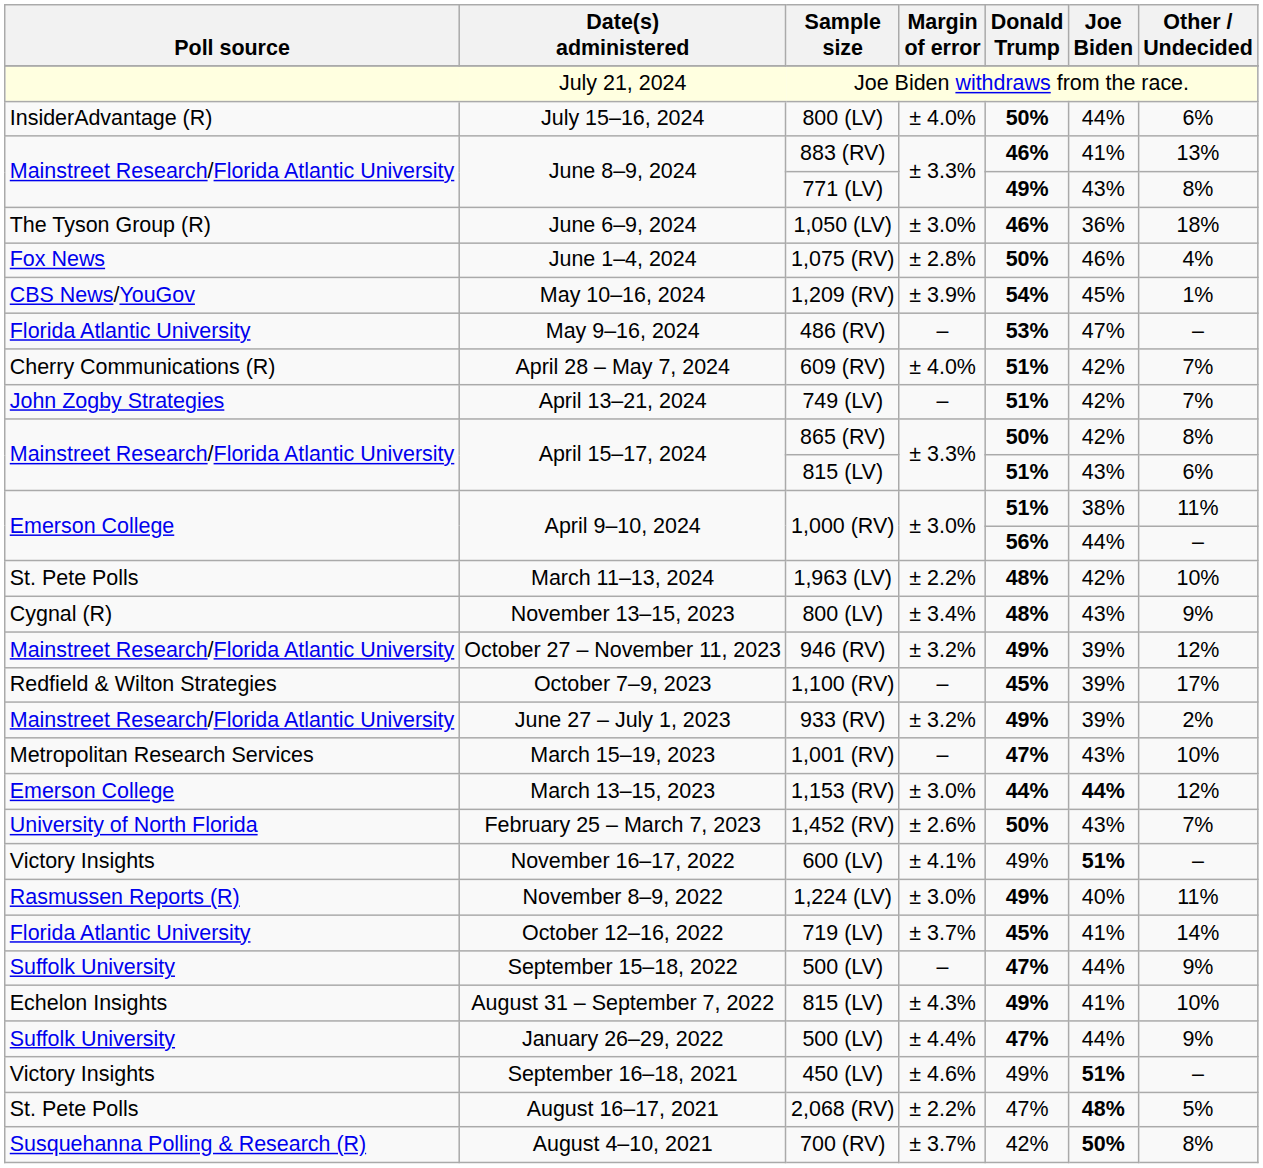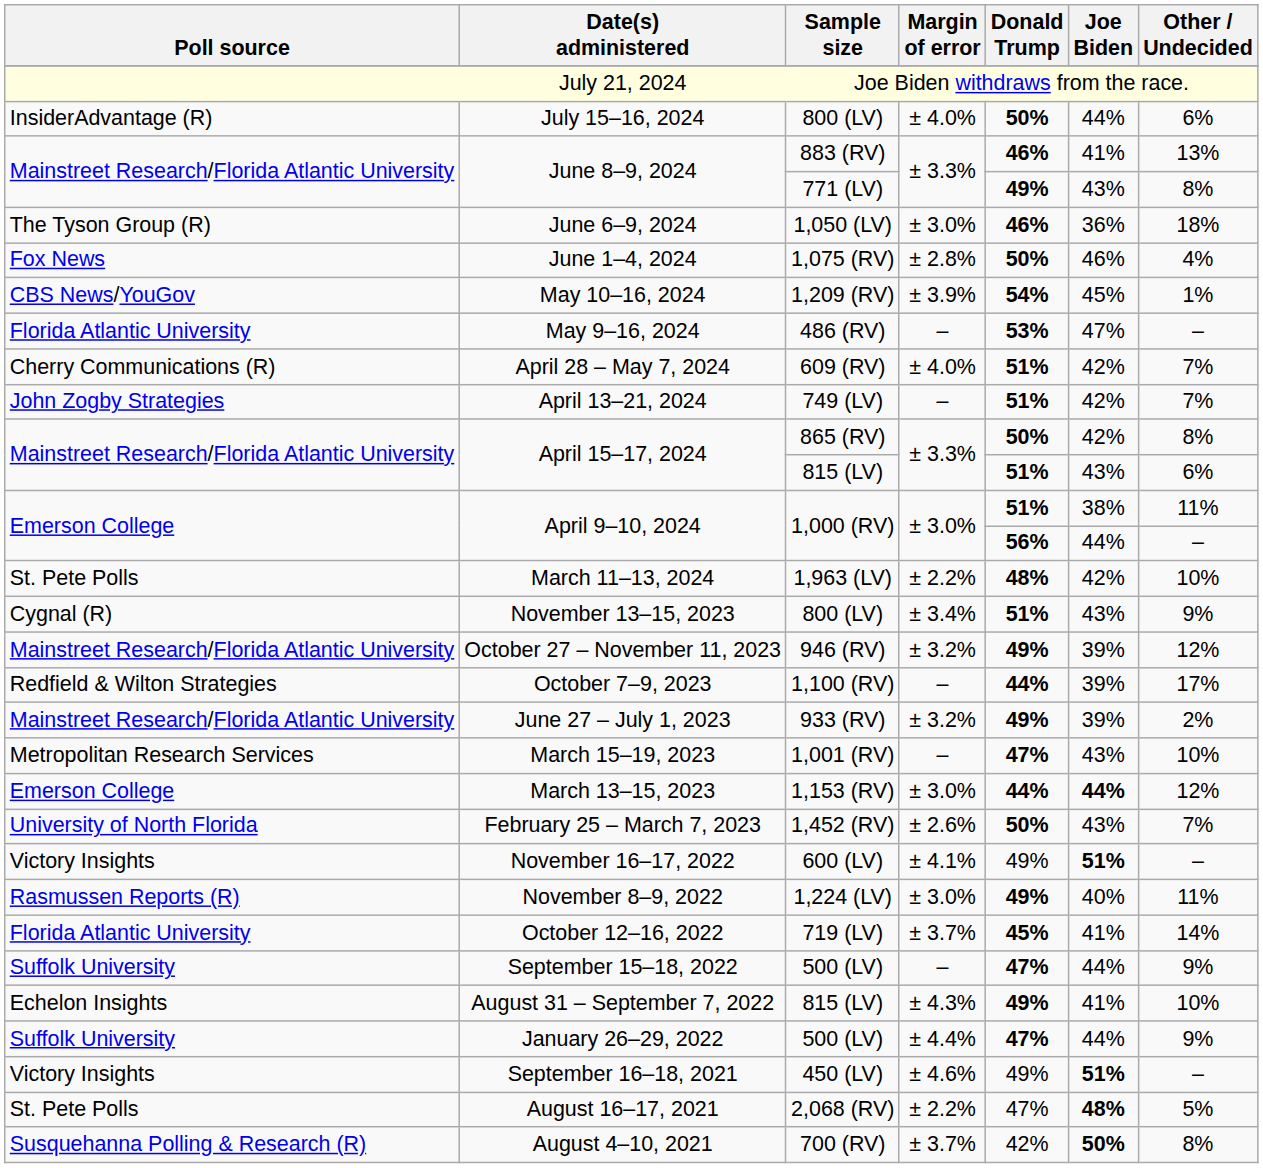(1027, 614) 48% -> (1027, 614) 51%
(1027, 684) 45% -> (1027, 684) 44%
